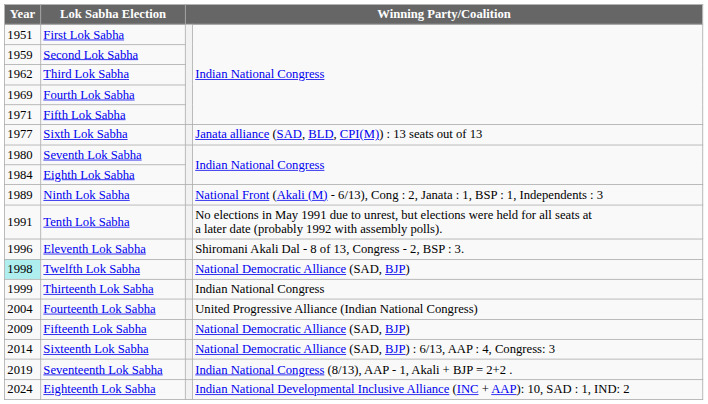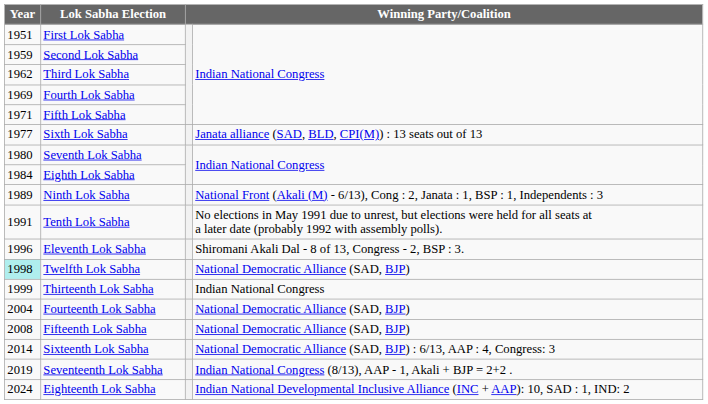(337, 309) United Progressive Alliance (Indian National Congress) -> (302, 309) National Democratic Alliance (SAD, BJP)
(20, 329) 2009 -> (20, 329) 2008
